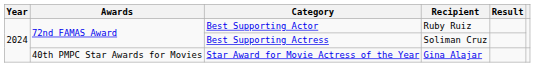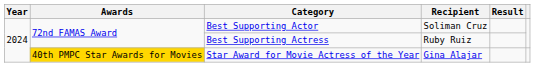(448, 26) Ruby Ruiz -> (455, 26) Soliman Cruz
(455, 40) Soliman Cruz -> (448, 40) Ruby Ruiz
(117, 55) no background -> (117, 55) gold background
